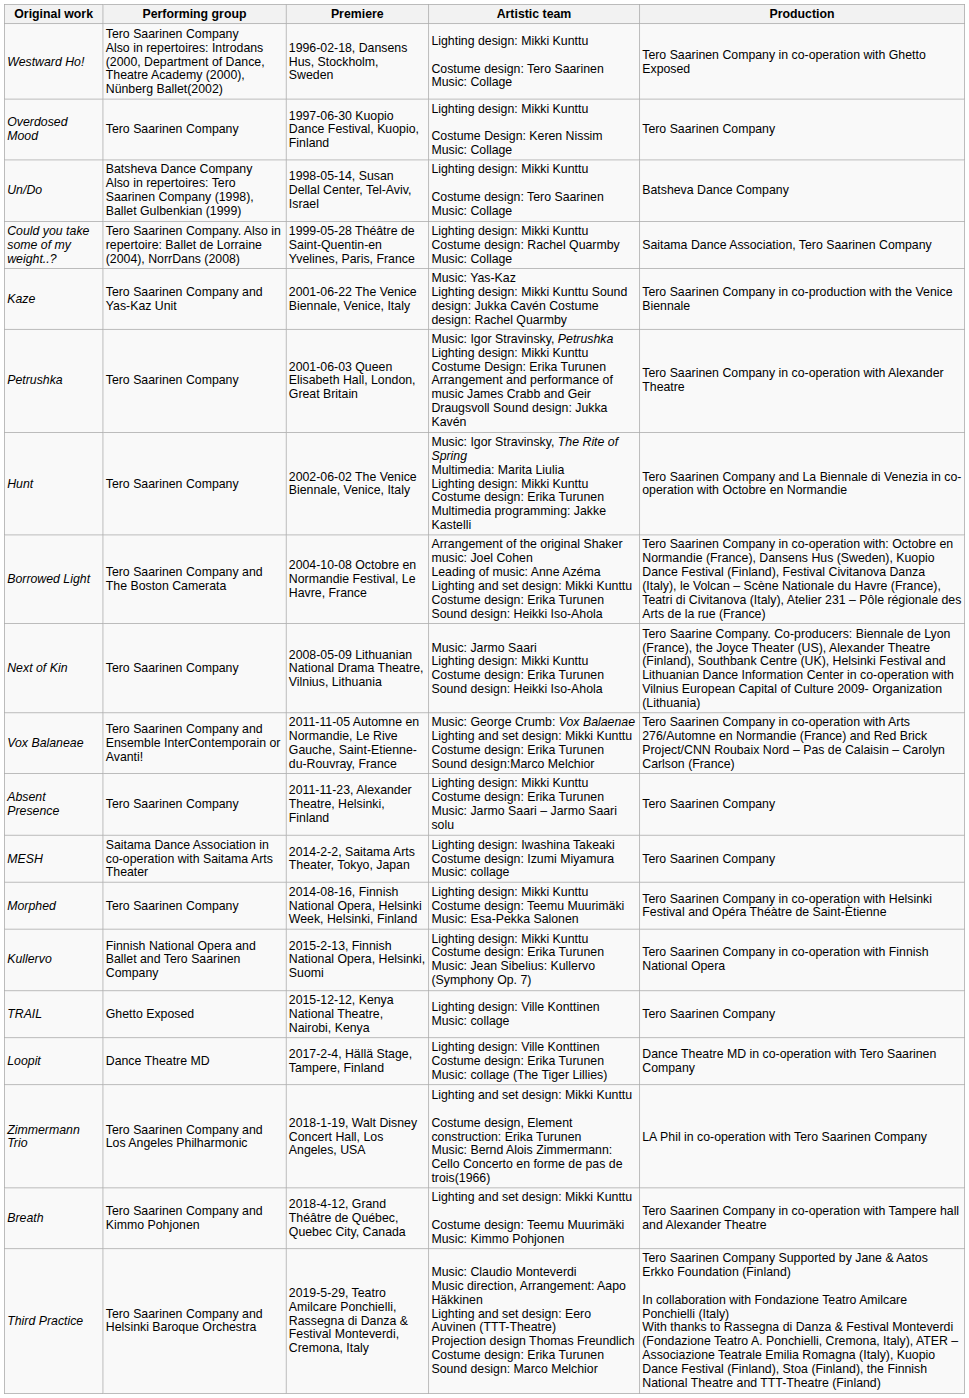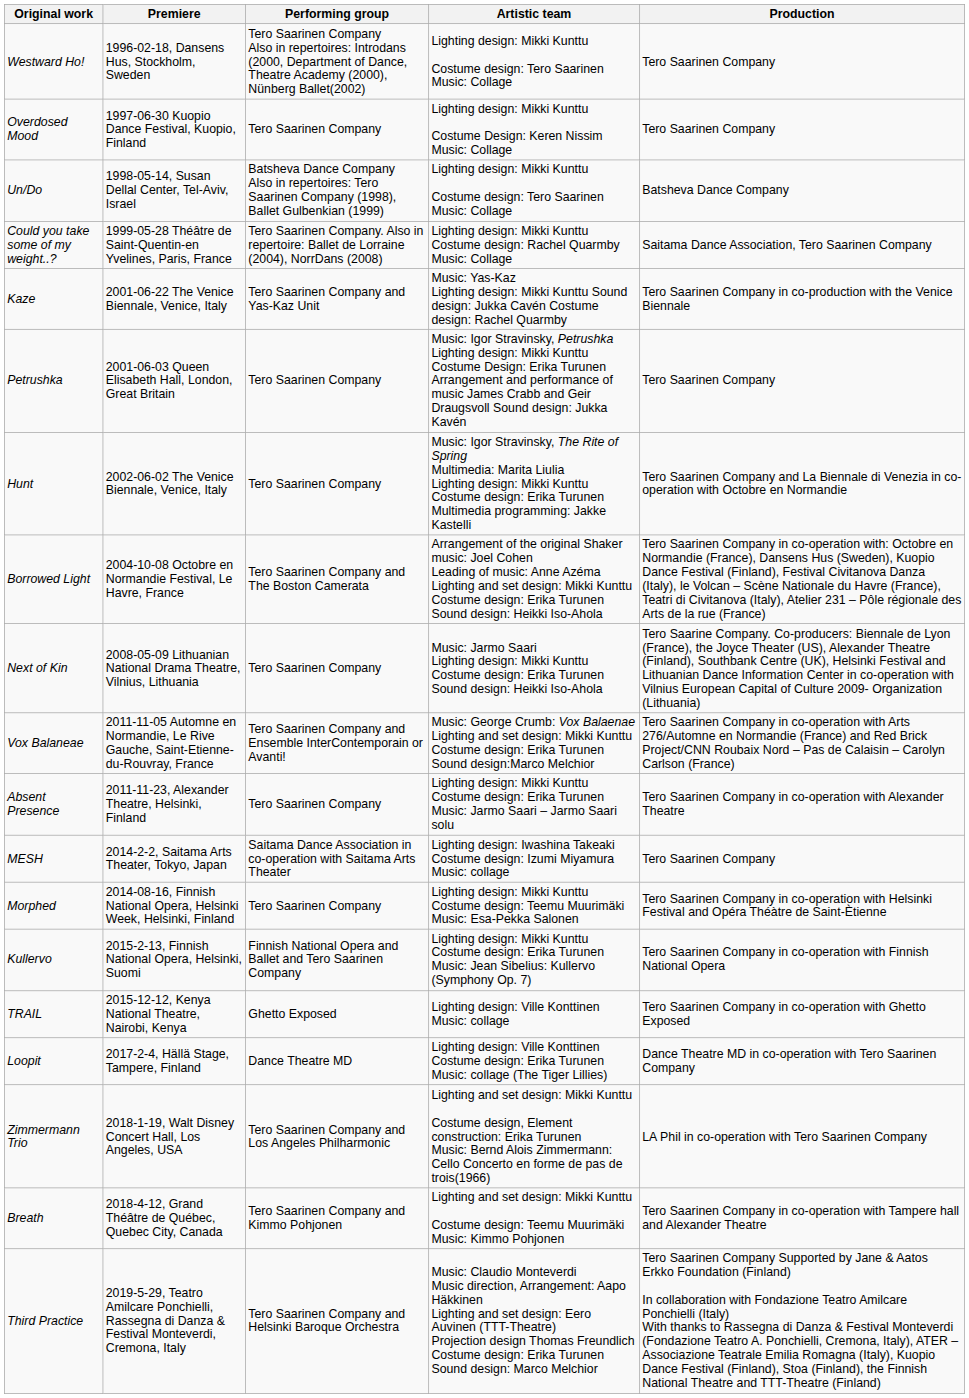columns swapped: (357, 14) <-> (194, 14)
(784, 61) Tero Saarinen Company in co-operation with Ghetto Exposed -> (709, 61) Tero Saarinen Company
(793, 380) Tero Saarinen Company in co-operation with Alexander Theatre -> (709, 380) Tero Saarinen Company
(709, 804) Tero Saarinen Company -> (793, 804) Tero Saarinen Company in co-operation with Alexander Theatre
(709, 1014) Tero Saarinen Company -> (784, 1014) Tero Saarinen Company in co-operation with Ghetto Exposed
